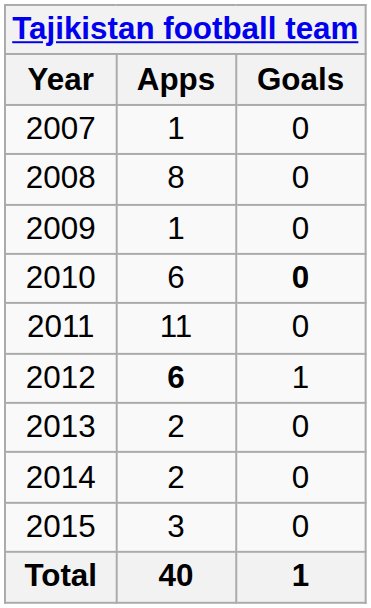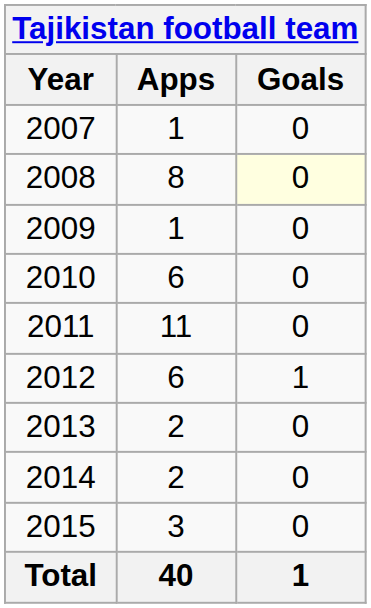(301, 178) no background -> (301, 178) lightyellow background
(301, 278) bold -> (301, 278) normal
(176, 377) bold -> (176, 377) normal
